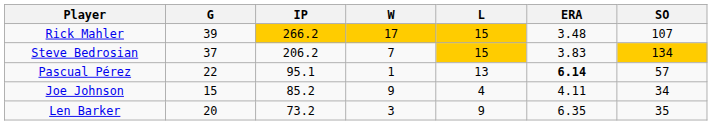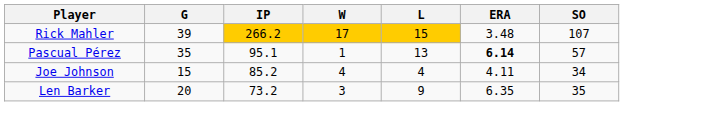- row: (85, 53)
(210, 72) 22 -> (184, 53) 35
(391, 91) 9 -> (342, 72) 4
